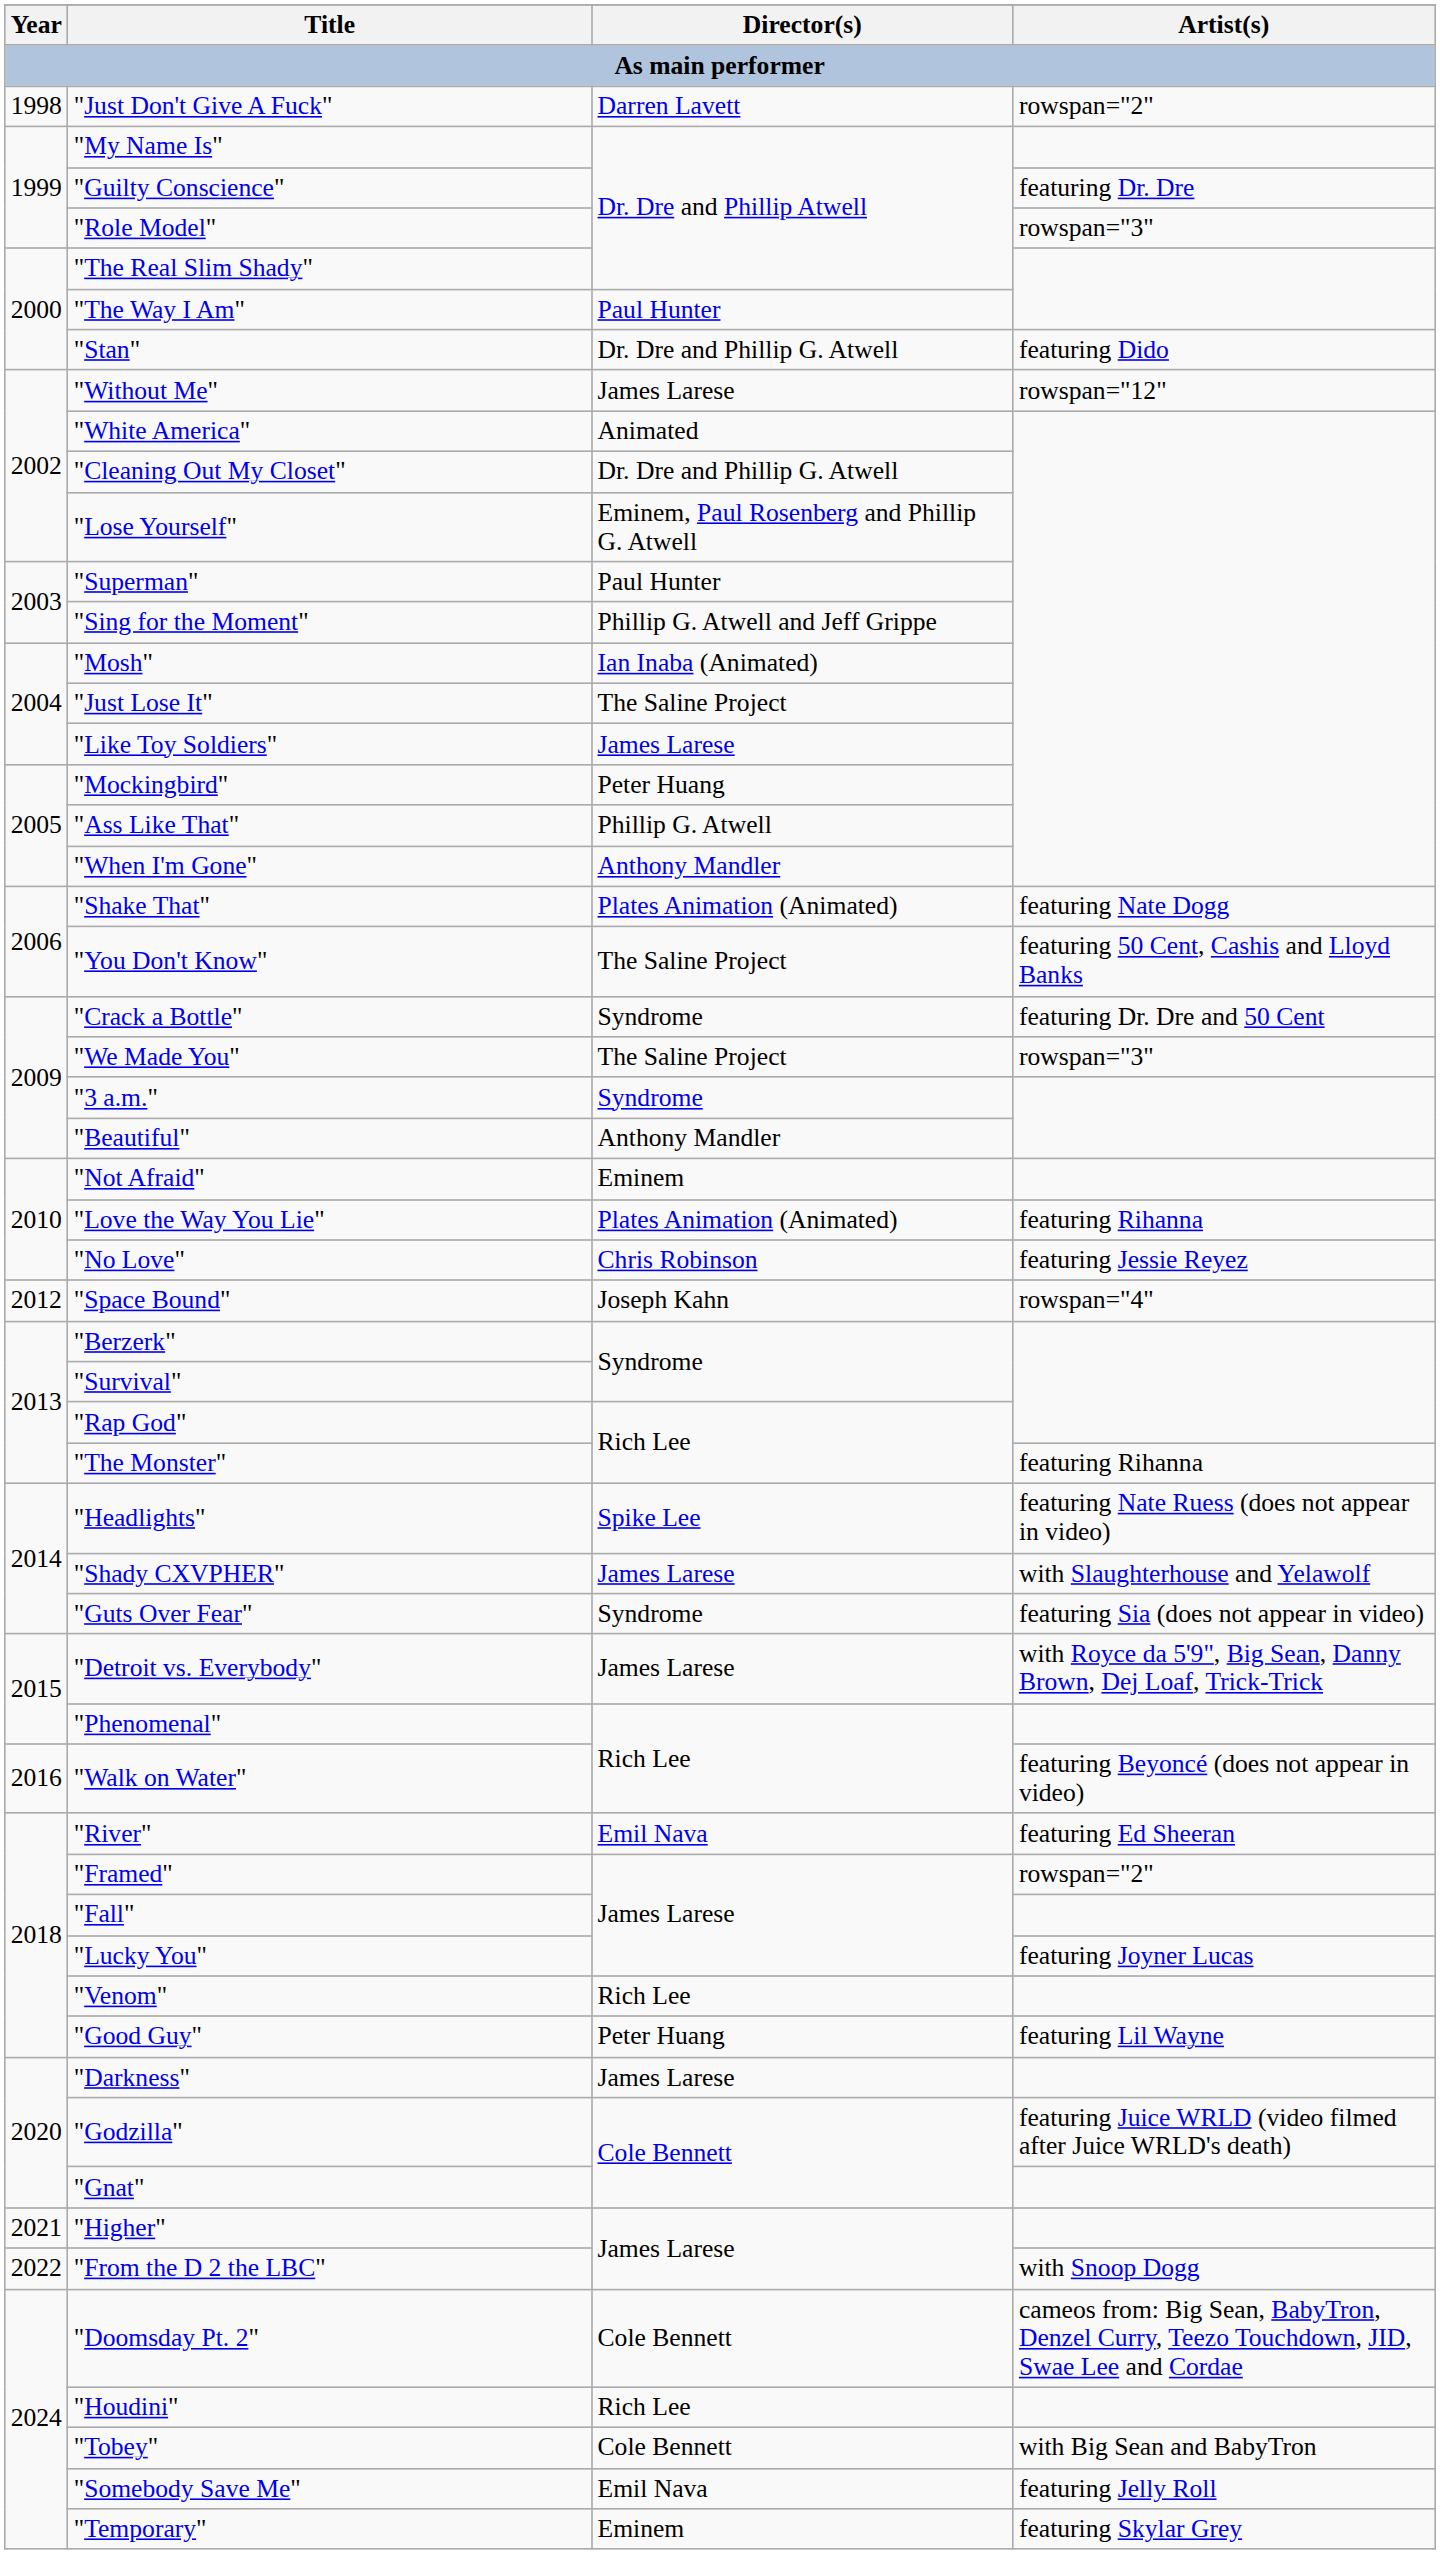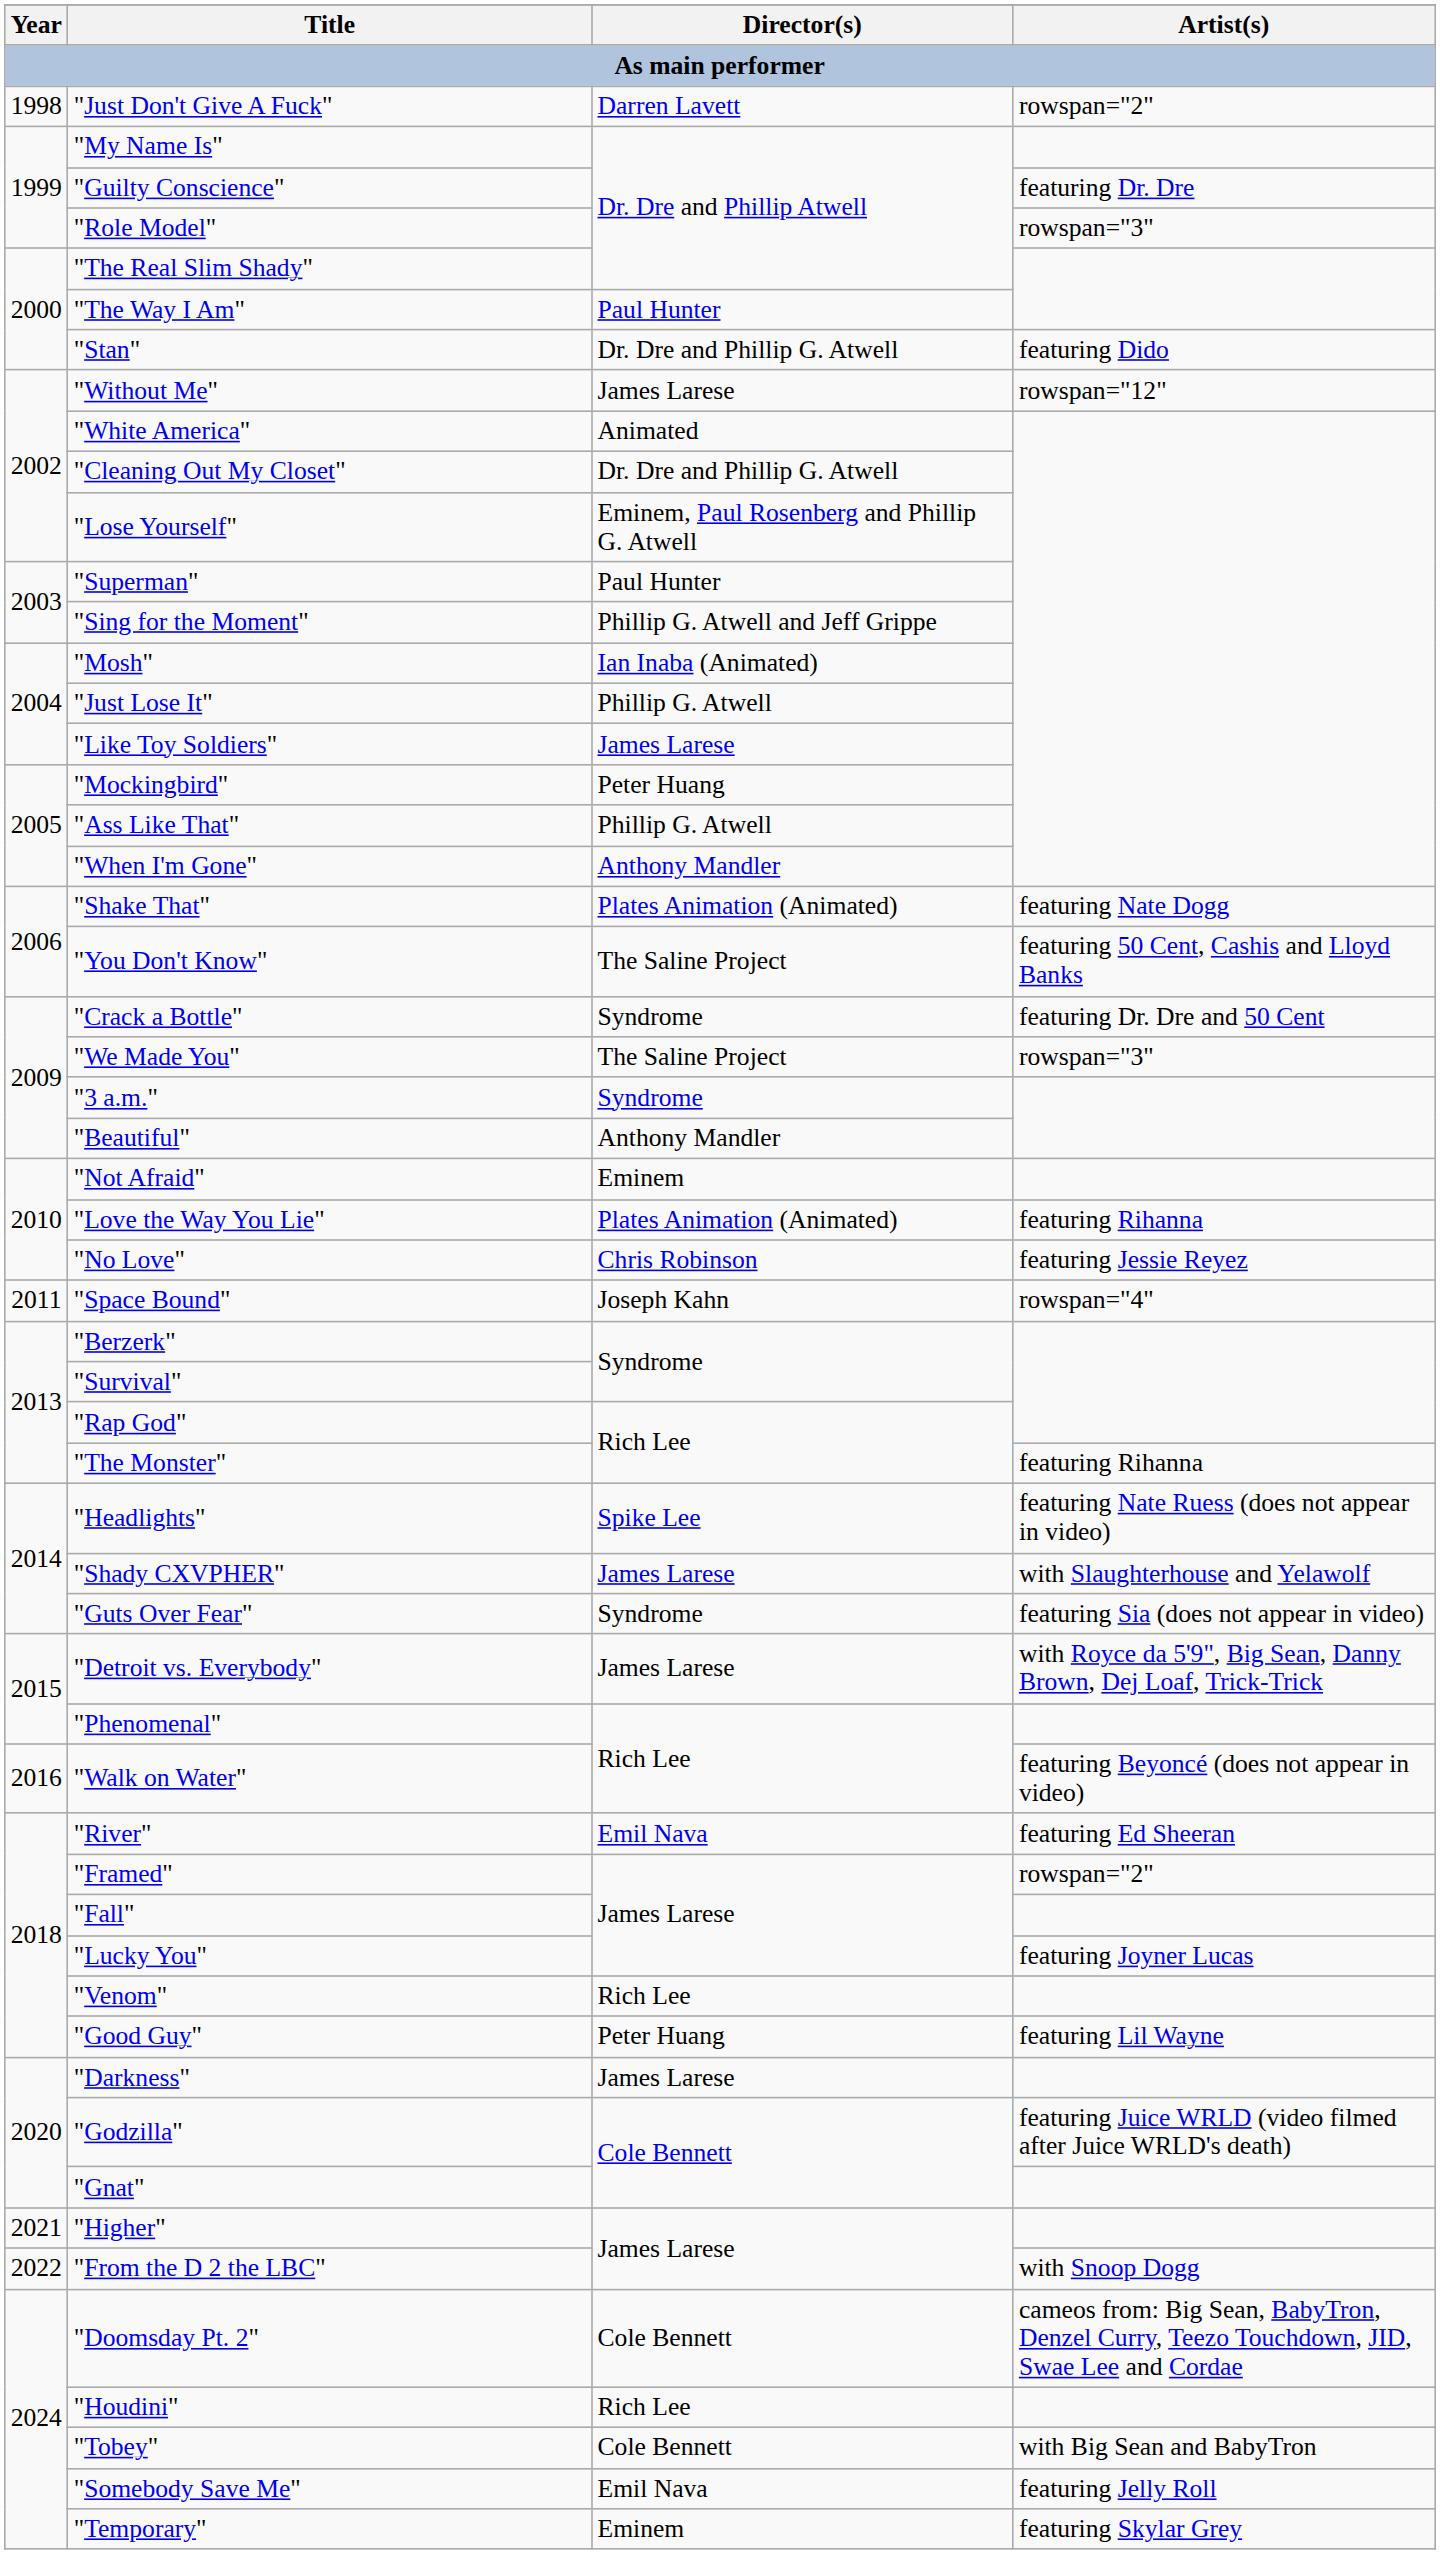(692, 703) The Saline Project -> (685, 703) Phillip G. Atwell
(36, 1300) 2012 -> (36, 1300) 2011
